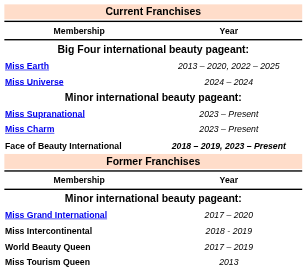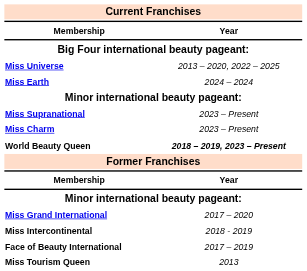(27, 66) Miss Earth -> (34, 66) Miss Universe
(34, 81) Miss Universe -> (27, 81) Miss Earth
(63, 145) Face of Beauty International -> (48, 145) World Beauty Queen
(48, 247) World Beauty Queen -> (63, 247) Face of Beauty International
